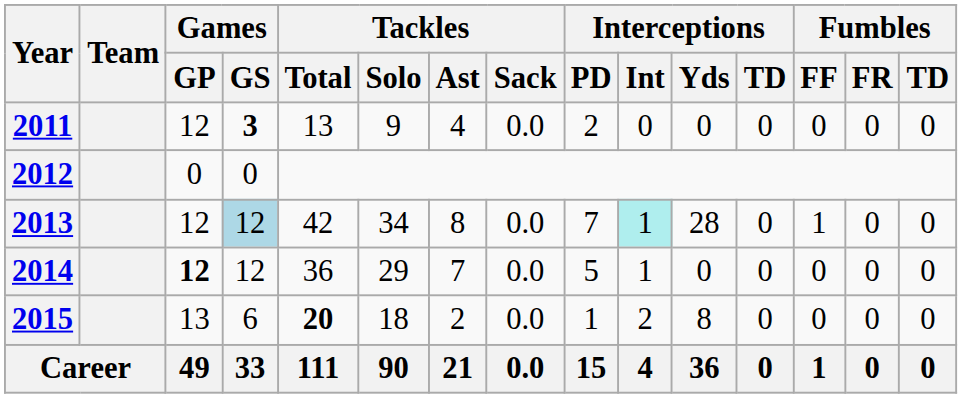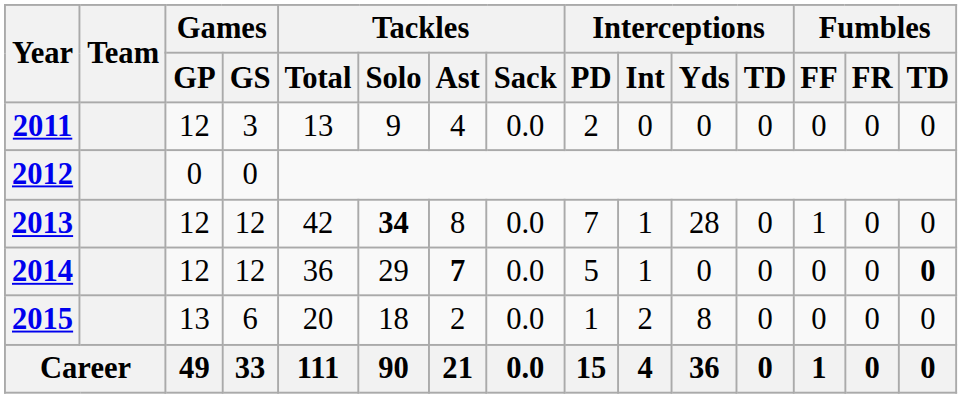(250, 125) bold -> (250, 125) normal
(250, 222) lightblue background -> (250, 222) no background
(393, 222) normal -> (393, 222) bold
(645, 222) paleturquoise background -> (645, 222) no background
(194, 271) bold -> (194, 271) normal
(458, 271) normal -> (458, 271) bold
(928, 271) normal -> (928, 271) bold
(318, 319) bold -> (318, 319) normal
